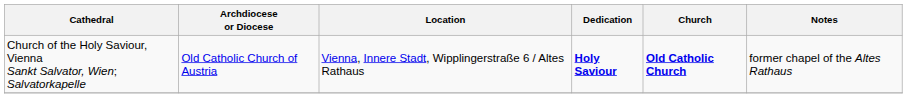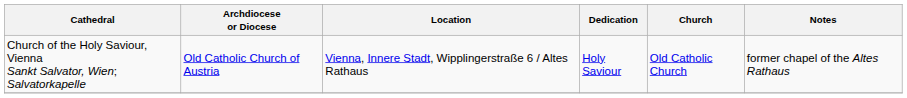(596, 64) bold -> (602, 64) normal
(680, 64) bold -> (681, 64) normal
